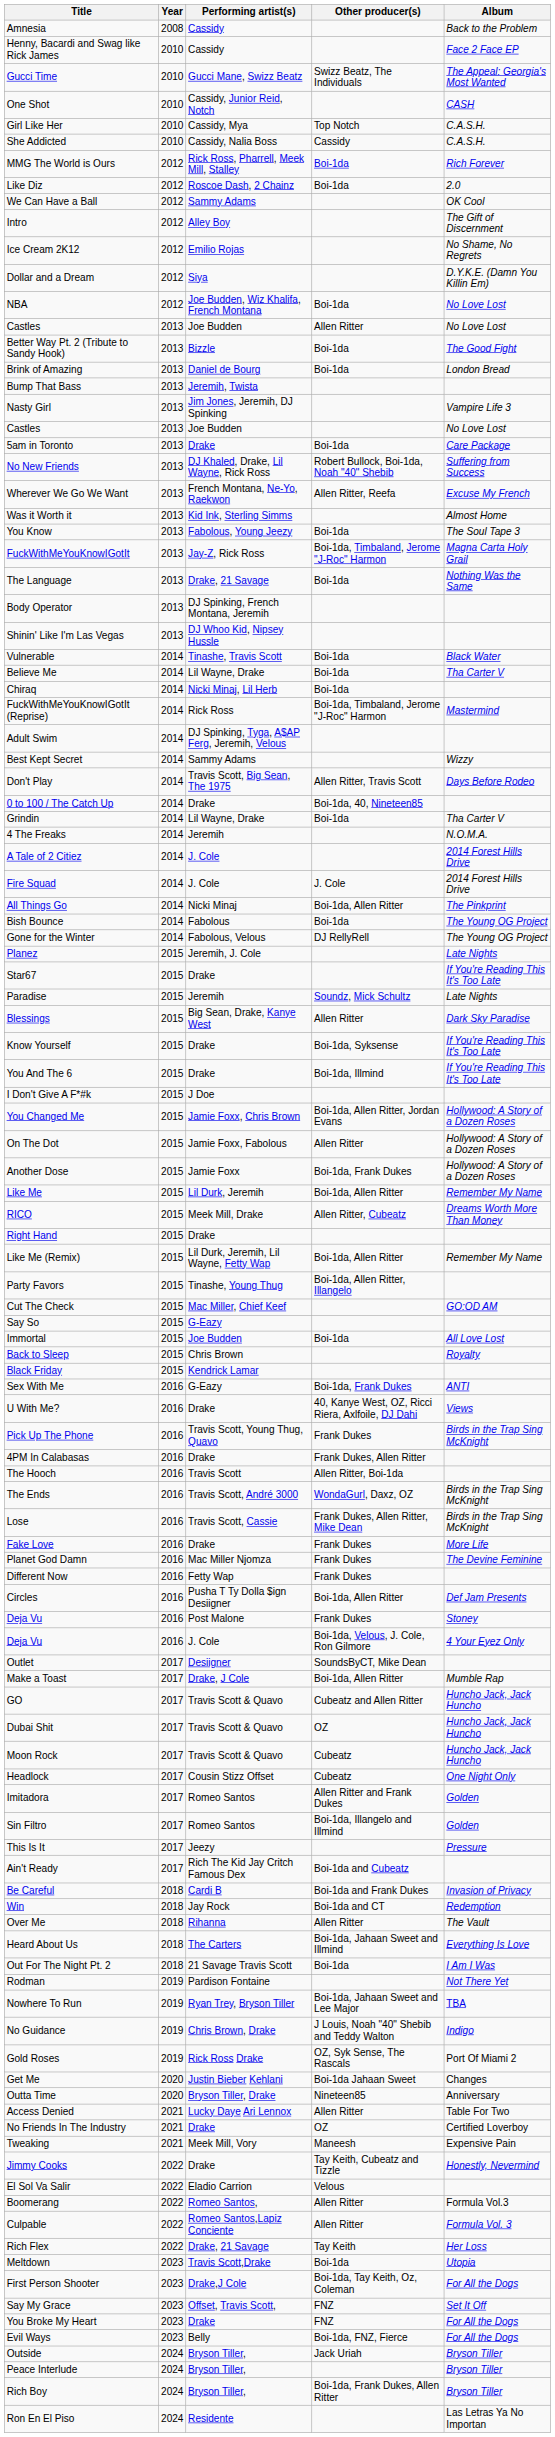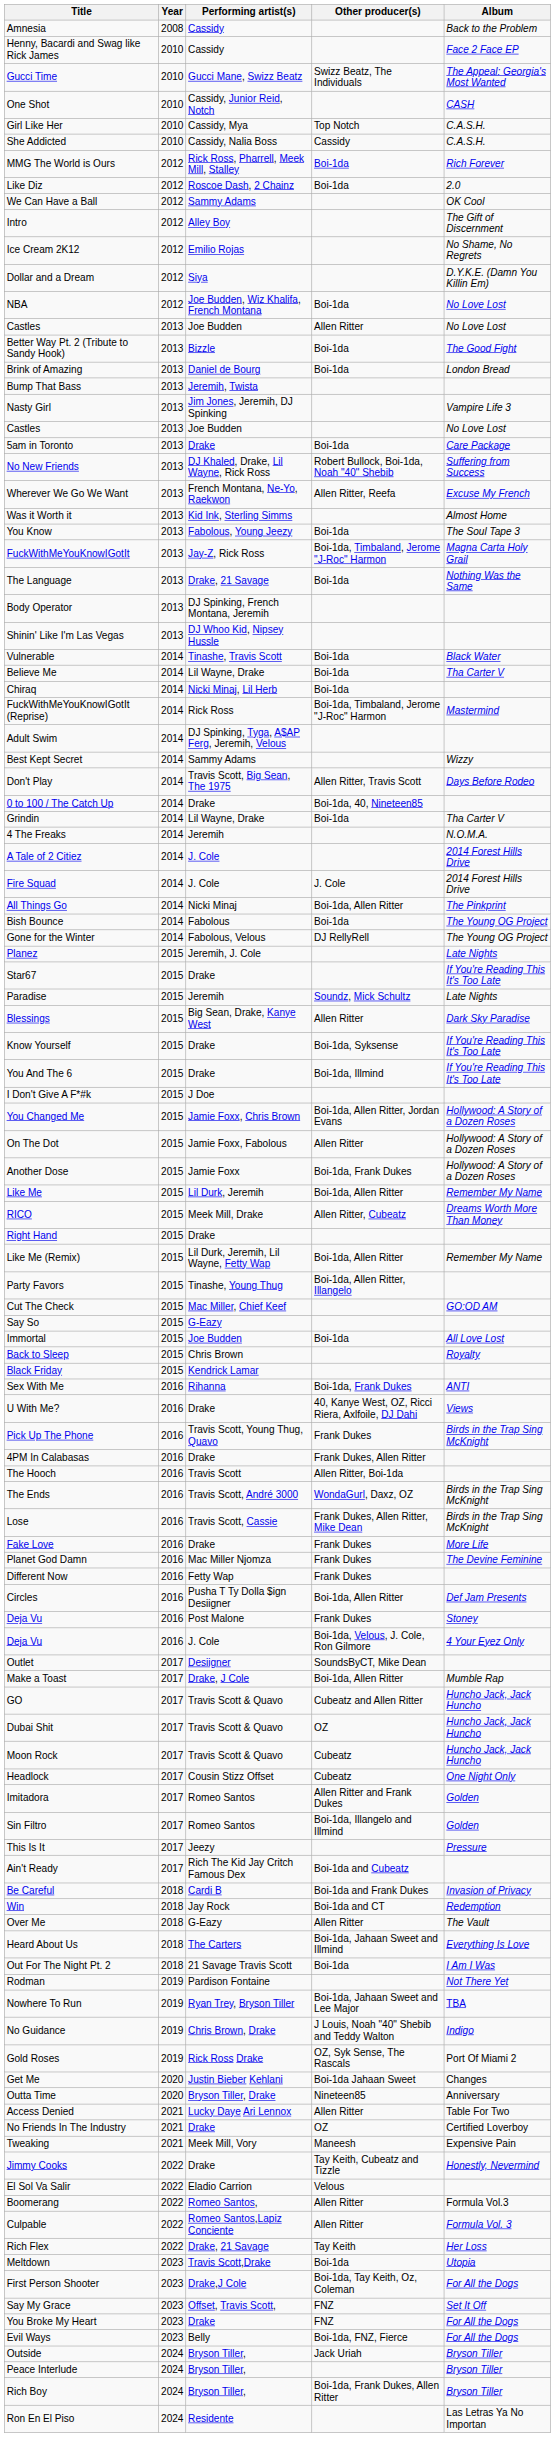(205, 1387) G-Eazy -> (207, 1387) Rihanna
(207, 1922) Rihanna -> (205, 1922) G-Eazy
